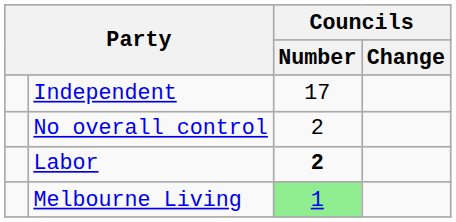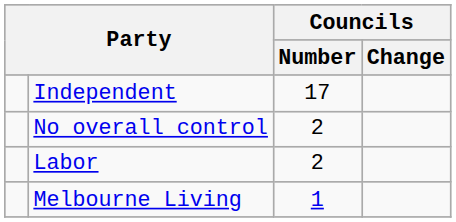(317, 164) bold -> (317, 164) normal
(317, 199) lightgreen background -> (317, 199) no background
